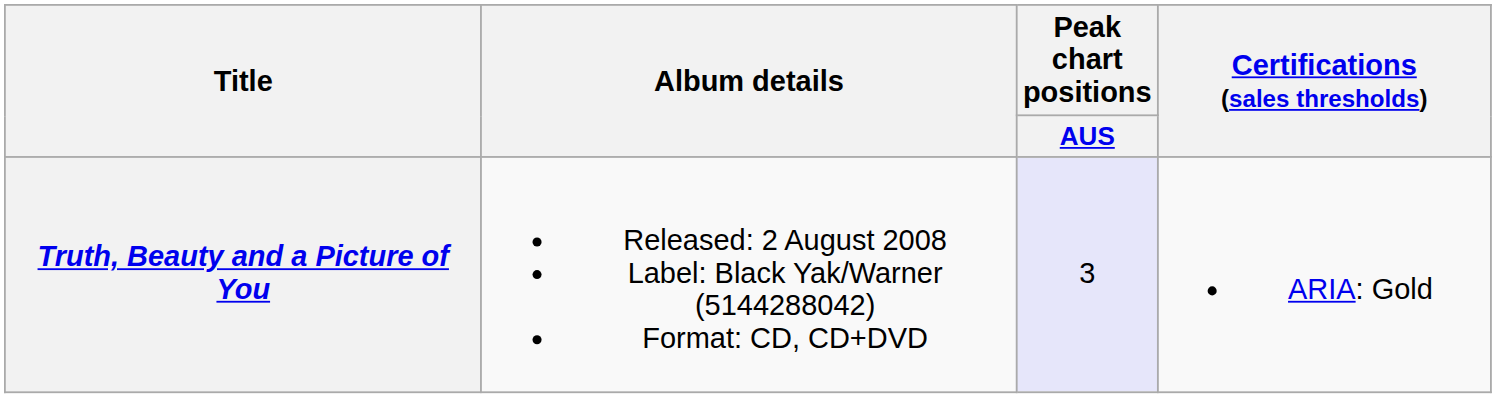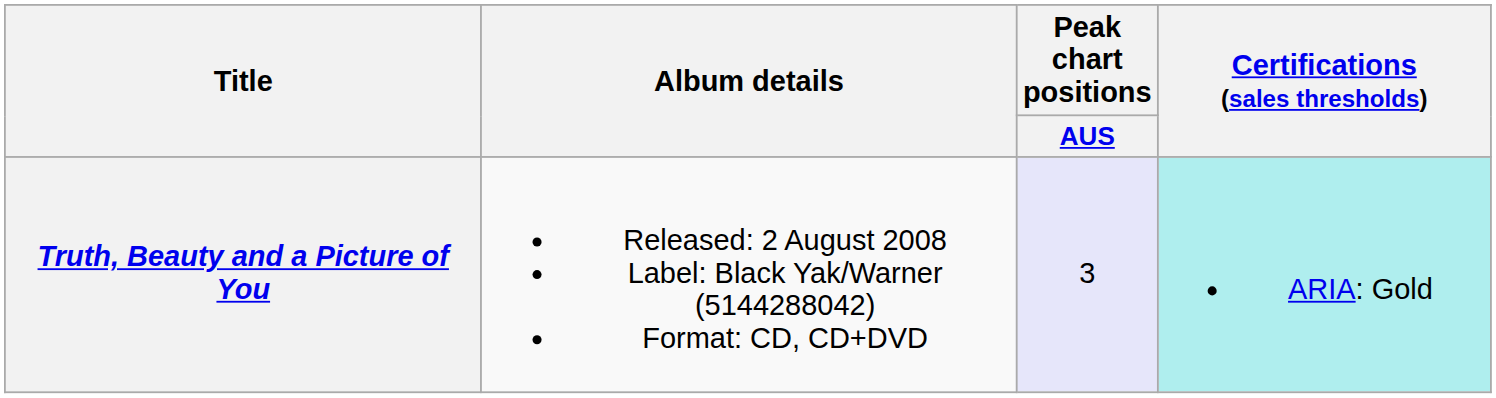(1324, 291) no background -> (1324, 291) paleturquoise background
